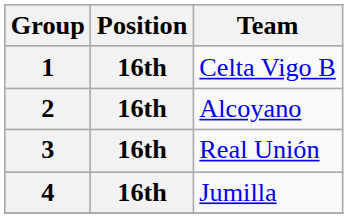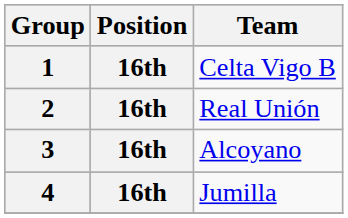(250, 108) Alcoyano -> (259, 108) Real Unión
(259, 150) Real Unión -> (250, 150) Alcoyano
